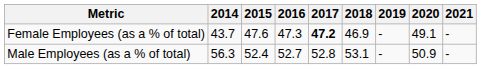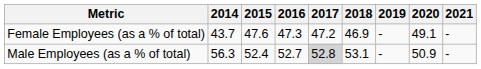(323, 34) bold -> (323, 34) normal
(323, 53) no background -> (323, 53) lightgrey background
